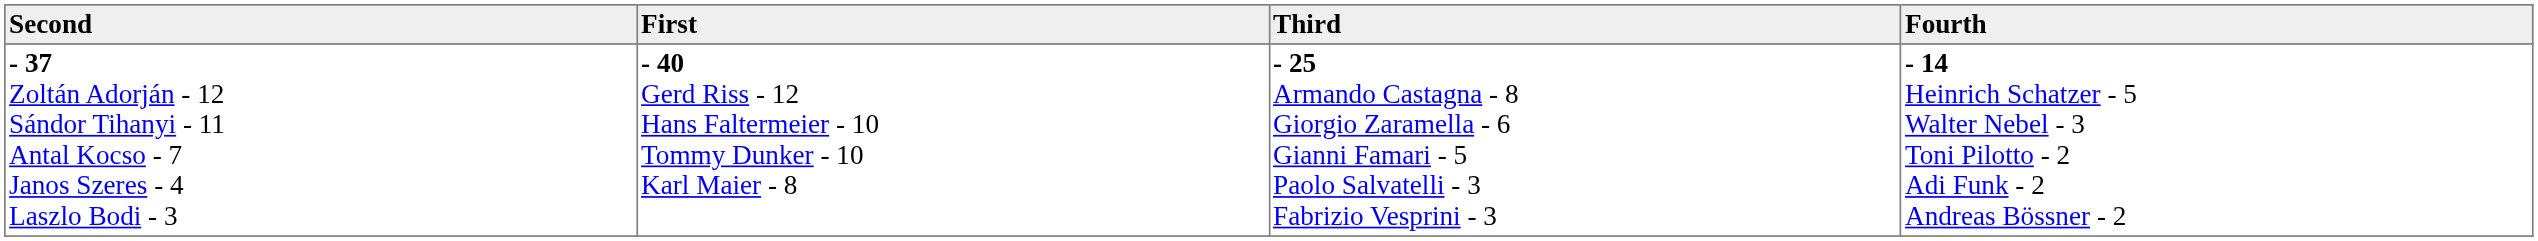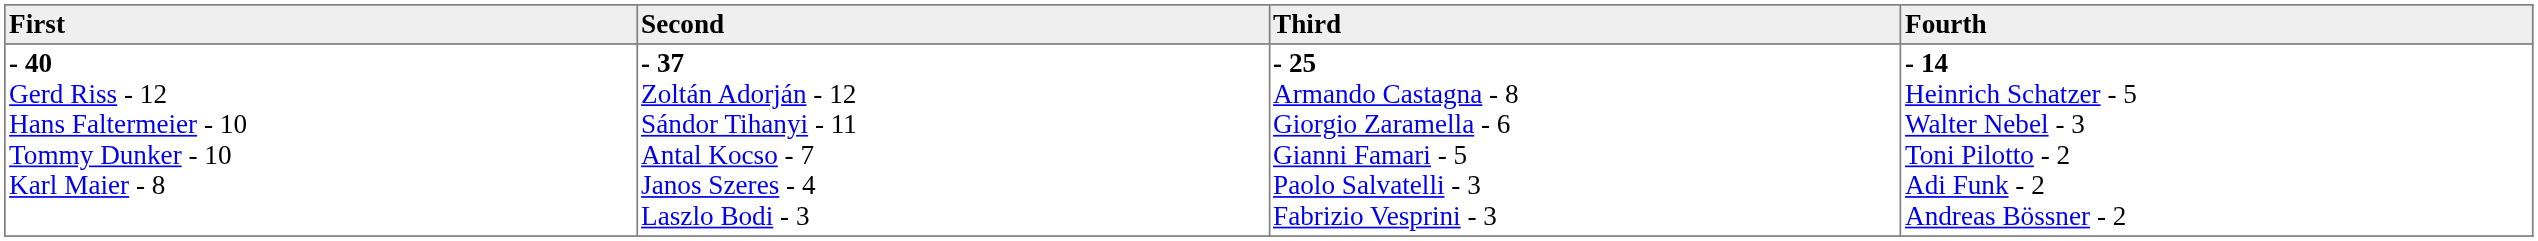columns swapped: (669, 24) <-> (51, 24)
